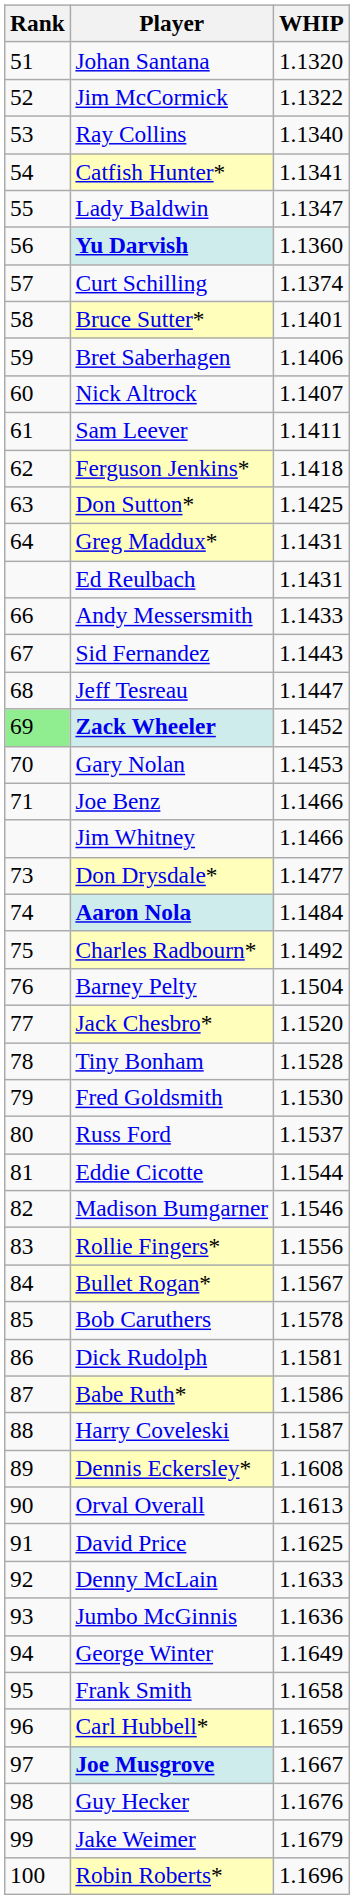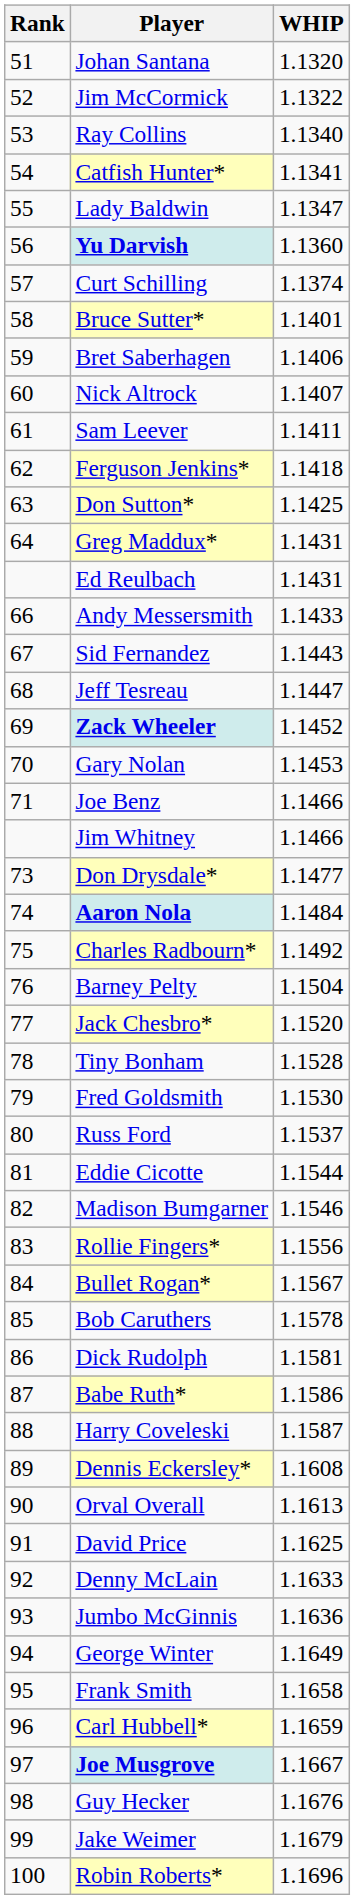(22, 727) lightgreen background -> (22, 727) no background
